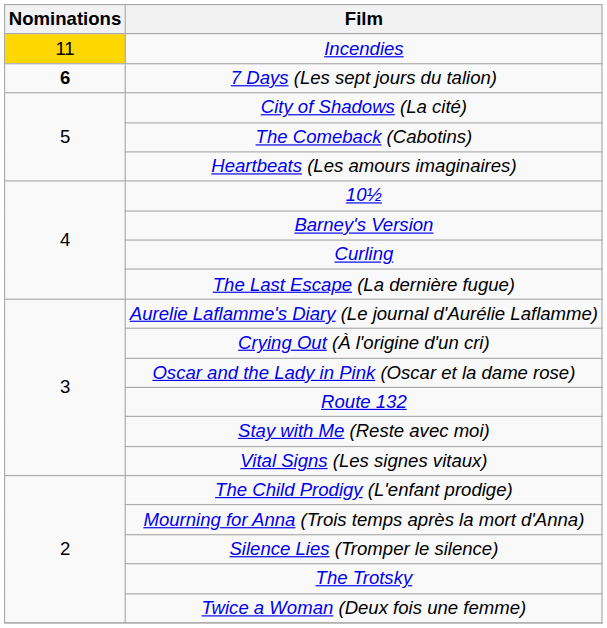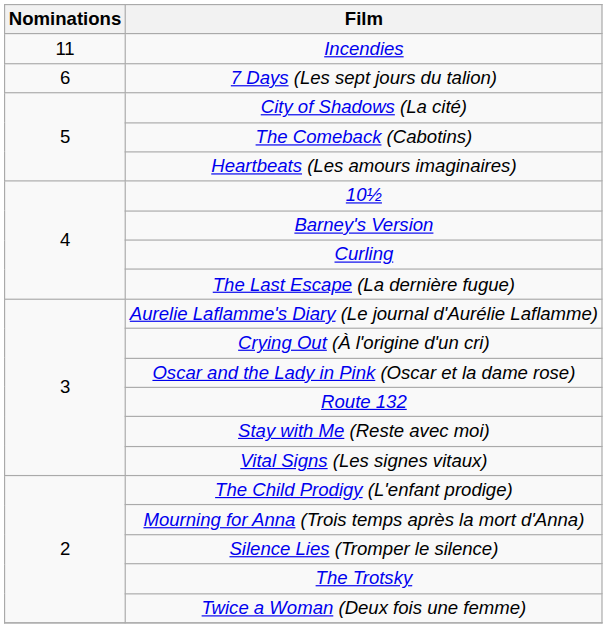(65, 48) gold background -> (65, 48) no background
(65, 78) bold -> (65, 78) normal
